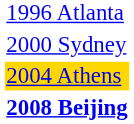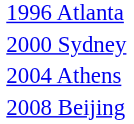(64, 75) gold background -> (64, 75) no background
(67, 107) bold -> (66, 107) normal
